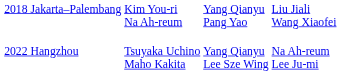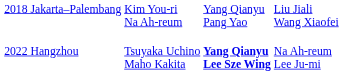(236, 57) normal -> (237, 57) bold
